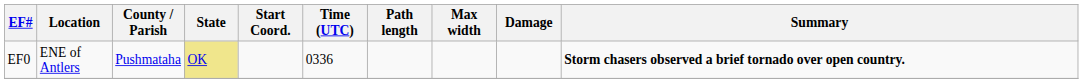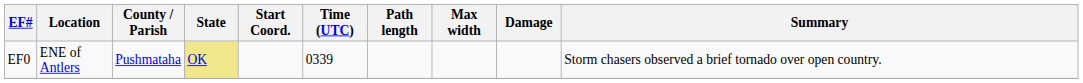(319, 59) 0336 -> (319, 59) 0339
(735, 59) bold -> (723, 59) normal
